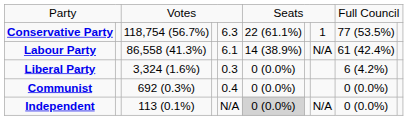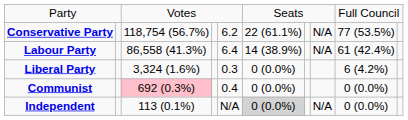(230, 32) 6.3 -> (230, 32) 6.2
(322, 32) 1 -> (322, 32) N/A
(230, 50) 6.1 -> (230, 50) 6.4
(166, 87) no background -> (166, 87) pink background
